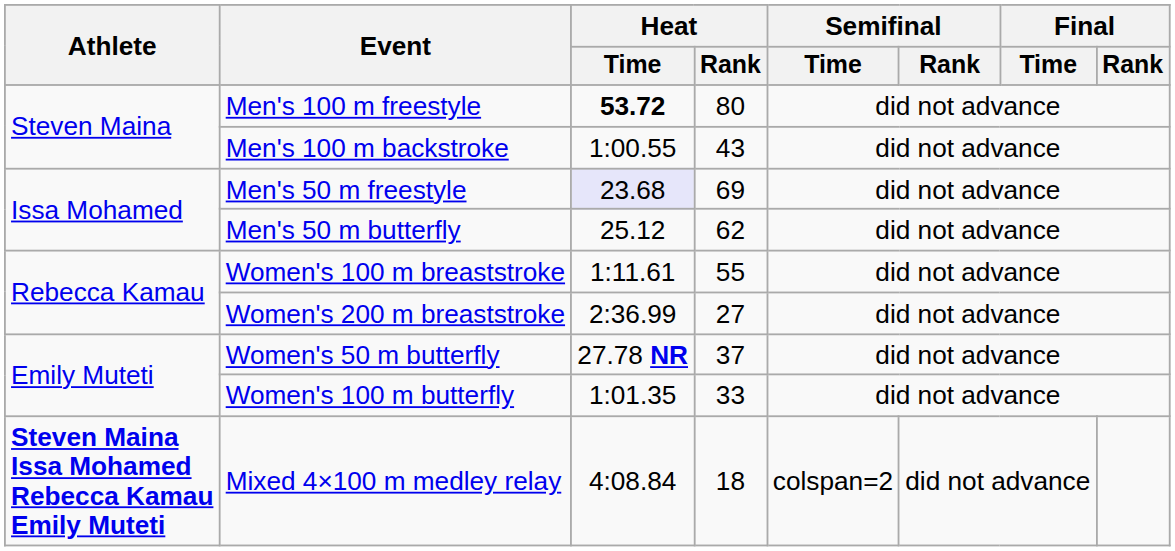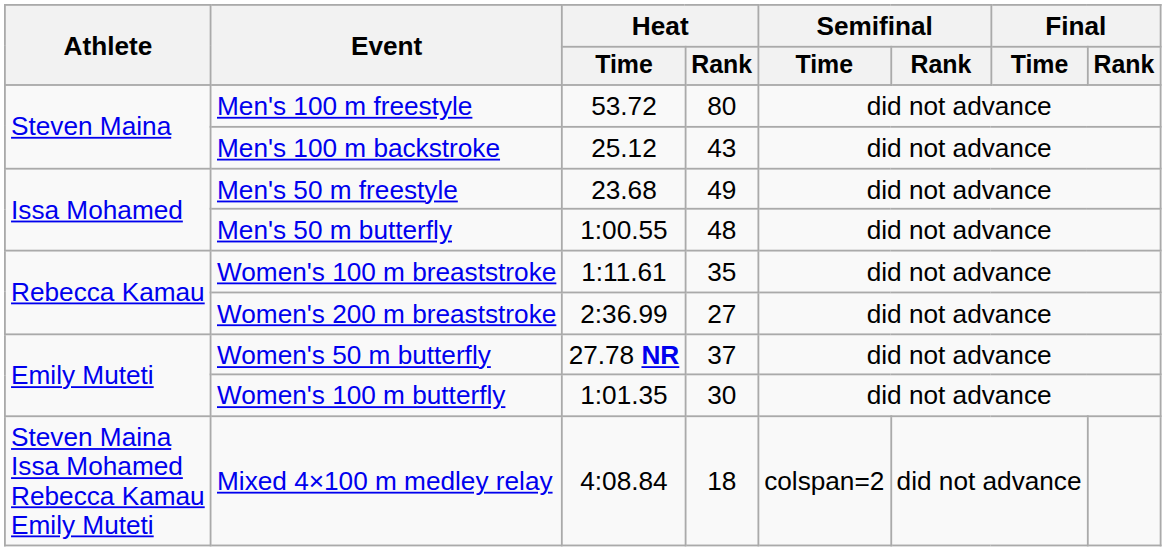(633, 106) bold -> (624, 106) normal
(633, 148) 1:00.55 -> (624, 148) 25.12
(633, 189) lavender background -> (624, 189) no background
(730, 189) 69 -> (722, 189) 49
(633, 231) 25.12 -> (624, 231) 1:00.55
(730, 231) 62 -> (722, 231) 48
(730, 272) 55 -> (722, 272) 35
(730, 396) 33 -> (722, 396) 30
(112, 481) bold -> (108, 481) normal
